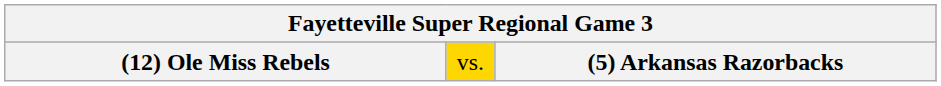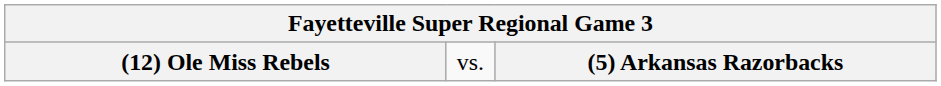(470, 61) gold background -> (470, 61) no background
